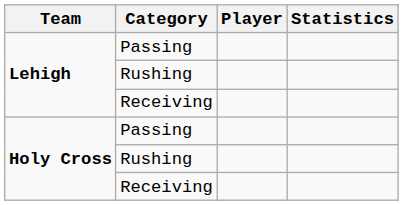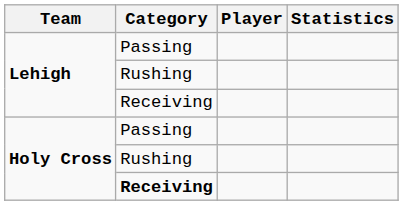(167, 187) normal -> (167, 187) bold
